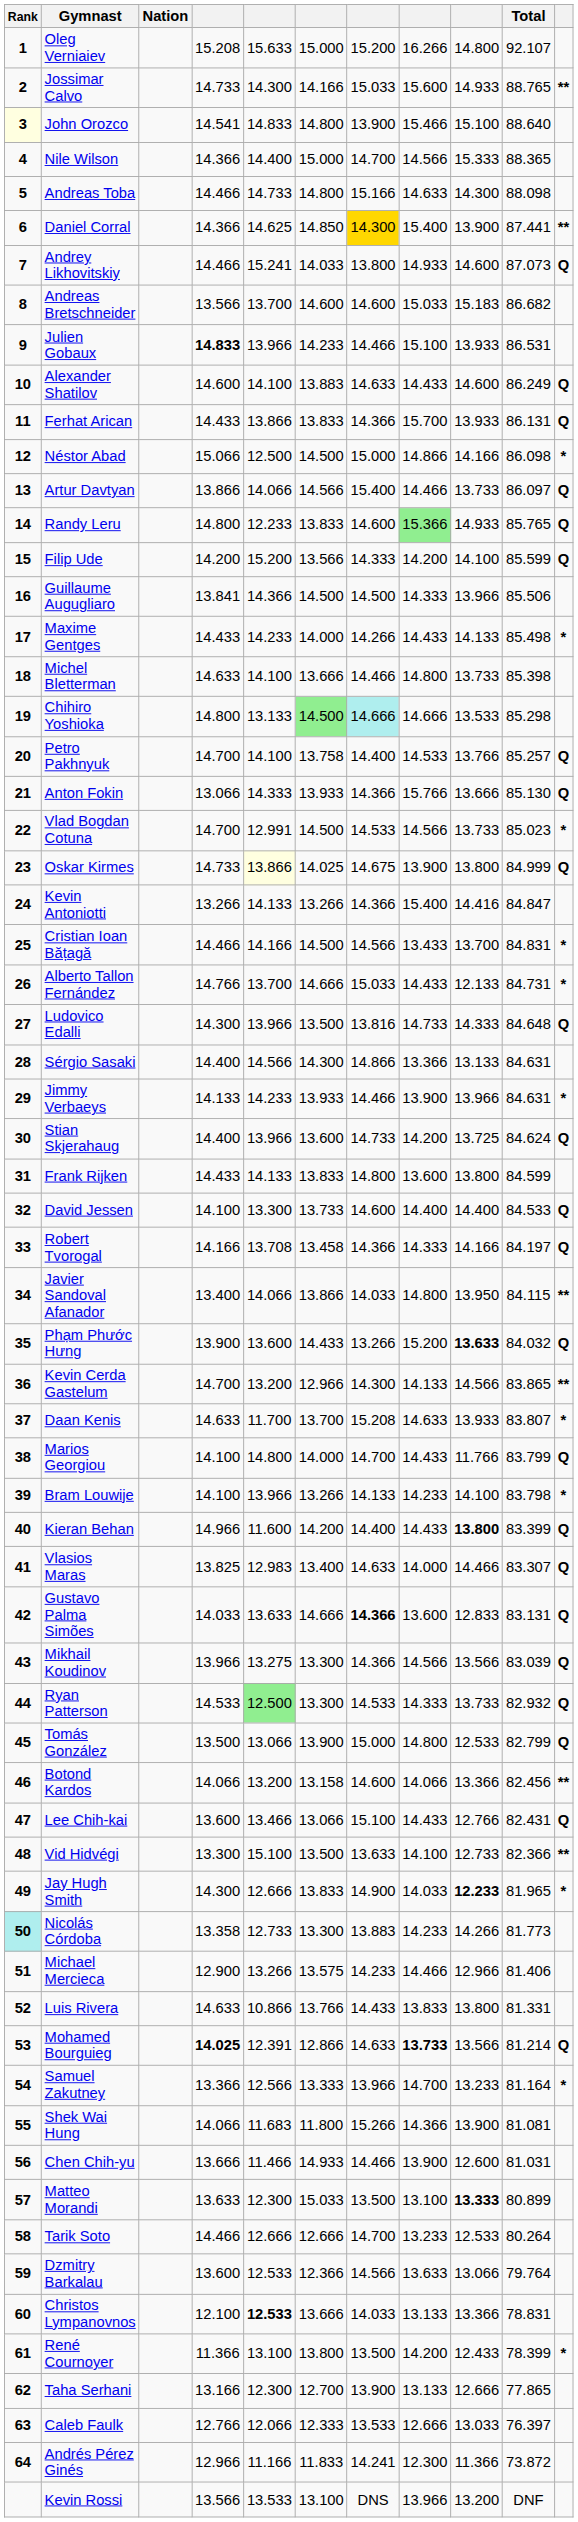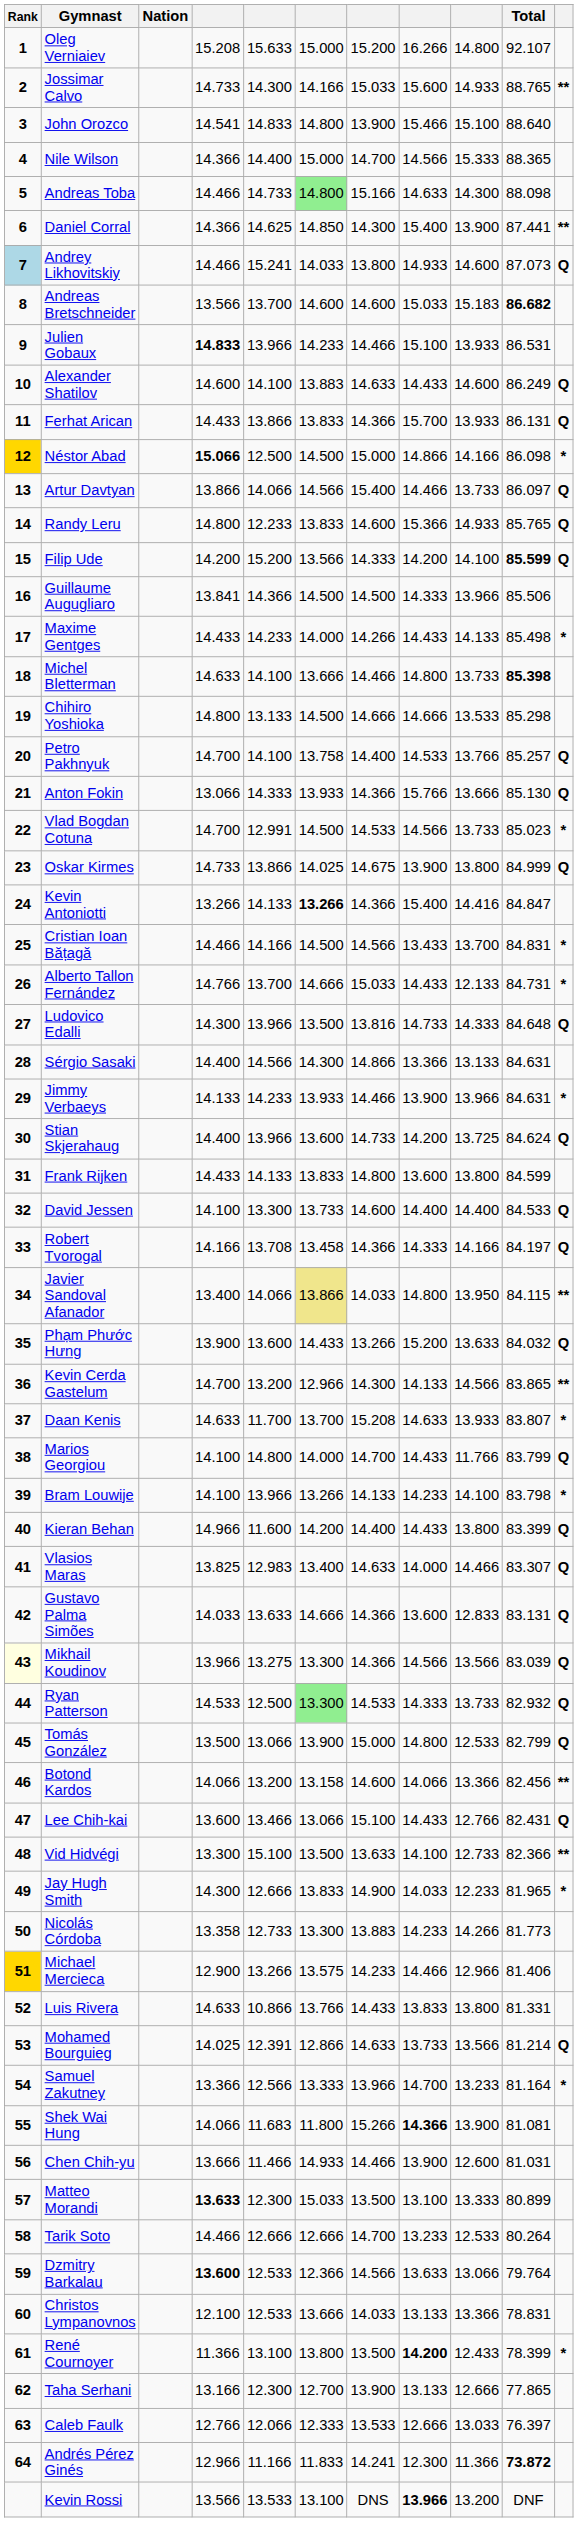(23, 124) lightyellow background -> (23, 124) no background
(321, 193) no background -> (321, 193) lightgreen background
(373, 228) gold background -> (373, 228) no background
(23, 265) no background -> (23, 265) lightblue background
(528, 305) normal -> (528, 305) bold
(23, 456) no background -> (23, 456) gold background
(218, 456) normal -> (218, 456) bold
(425, 525) lightgreen background -> (425, 525) no background
(528, 559) normal -> (528, 559) bold
(528, 676) normal -> (528, 676) bold
(321, 716) lightgreen background -> (321, 716) no background
(373, 716) paleturquoise background -> (373, 716) no background
(269, 867) lightyellow background -> (269, 867) no background
(321, 904) normal -> (321, 904) bold
(321, 1295) no background -> (321, 1295) khaki background
(477, 1343) bold -> (477, 1343) normal
(477, 1529) bold -> (477, 1529) normal
(373, 1614) bold -> (373, 1614) normal
(23, 1663) no background -> (23, 1663) lightyellow background
(269, 1702) lightgreen background -> (269, 1702) no background
(321, 1702) no background -> (321, 1702) lightgreen background
(477, 1891) bold -> (477, 1891) normal
(23, 1931) paleturquoise background -> (23, 1931) no background
(23, 1971) no background -> (23, 1971) gold background
(218, 2045) bold -> (218, 2045) normal
(425, 2045) bold -> (425, 2045) normal
(425, 2125) normal -> (425, 2125) bold
(218, 2199) normal -> (218, 2199) bold
(477, 2199) bold -> (477, 2199) normal
(218, 2273) normal -> (218, 2273) bold
(269, 2313) bold -> (269, 2313) normal
(425, 2353) normal -> (425, 2353) bold
(528, 2462) normal -> (528, 2462) bold
(425, 2499) normal -> (425, 2499) bold
